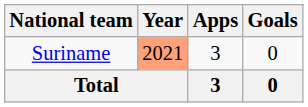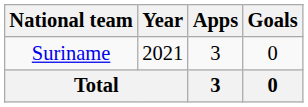(163, 53) lightsalmon background -> (163, 53) no background
